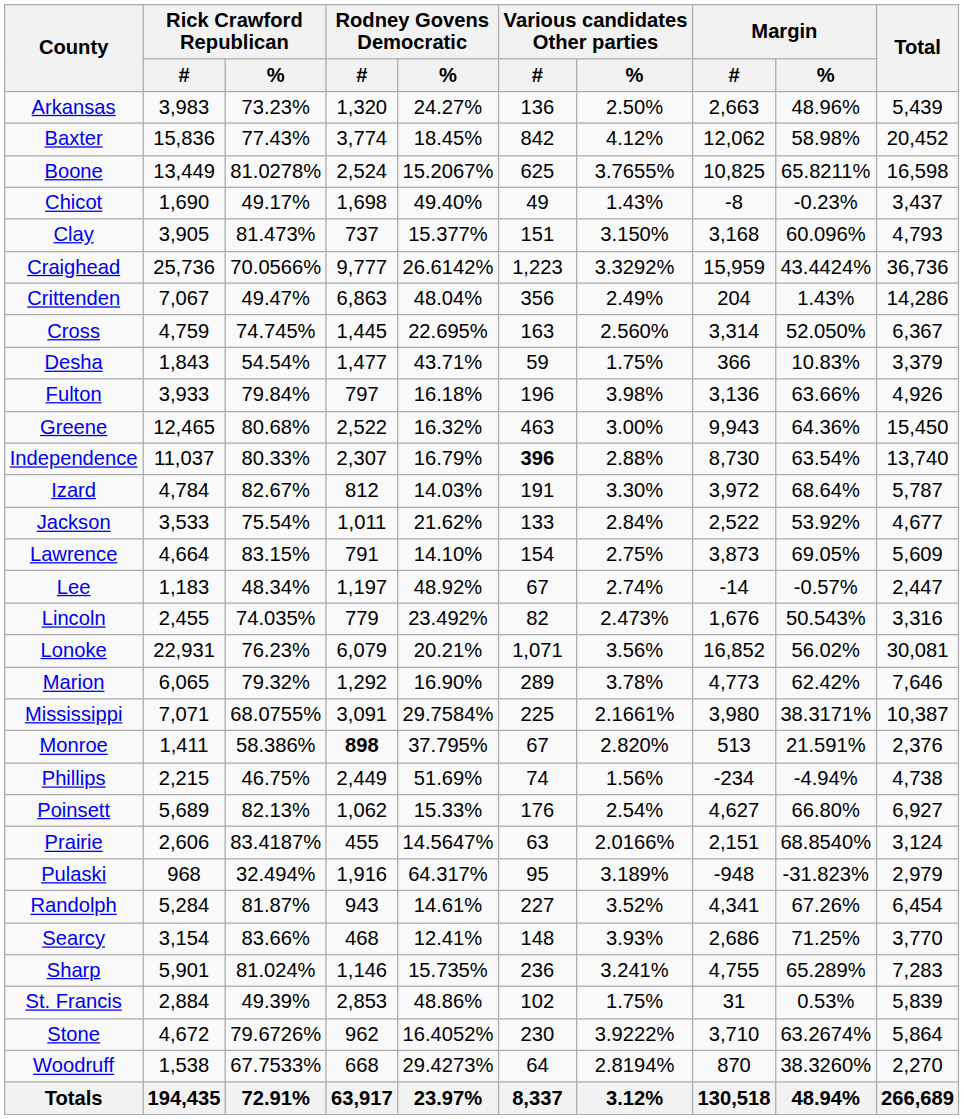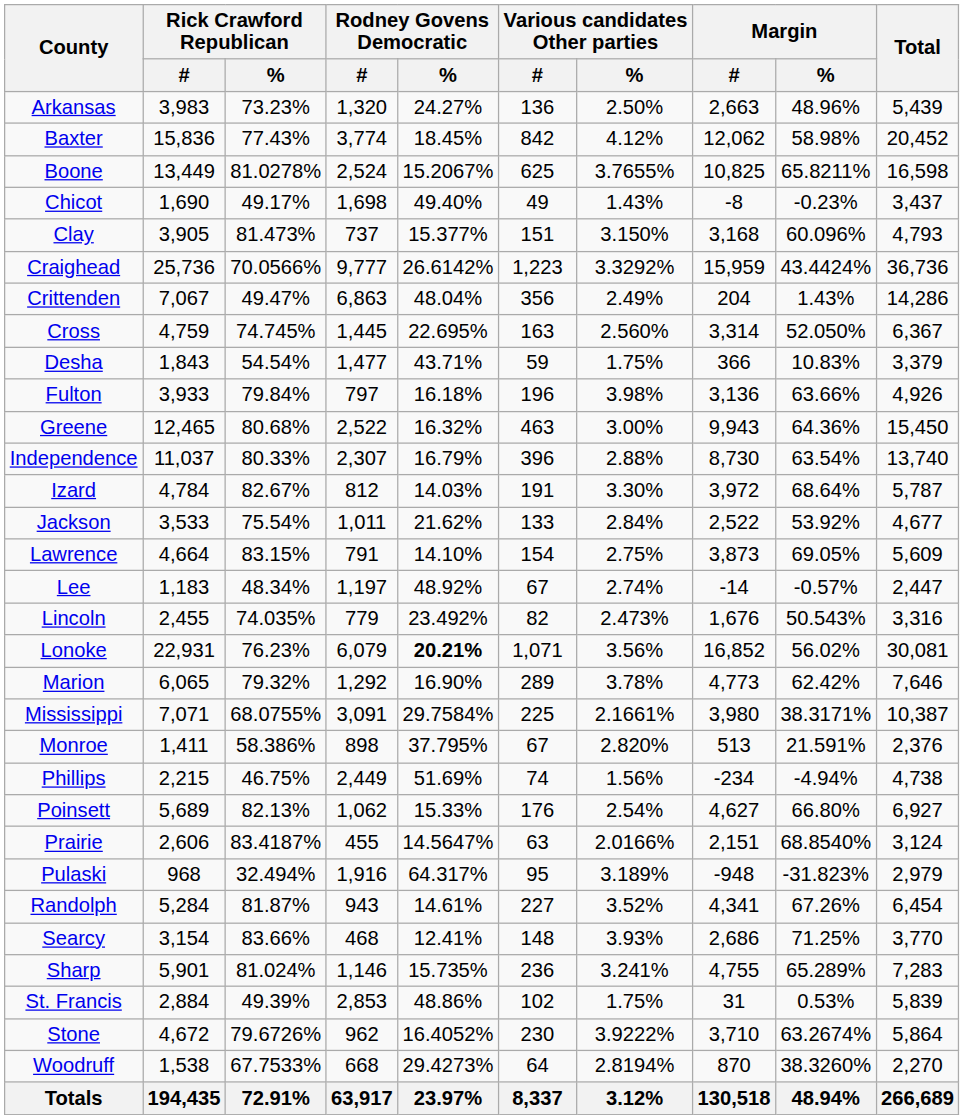(537, 458) bold -> (537, 458) normal
(448, 650) normal -> (448, 650) bold
(362, 746) bold -> (362, 746) normal
